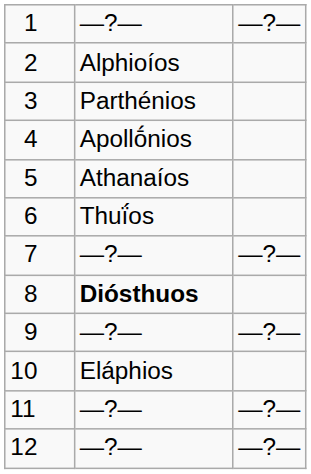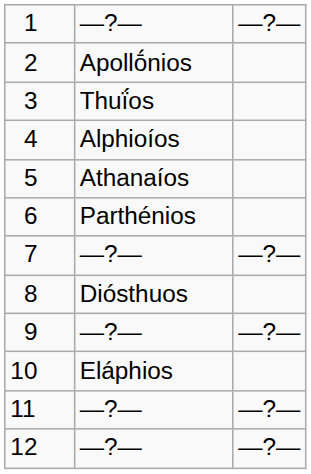(130, 62) Alphioíos -> (136, 62) Apollṓnios
(153, 100) Parthénios -> (117, 100) Thuḯos
(136, 139) Apollṓnios -> (130, 139) Alphioíos
(117, 216) Thuḯos -> (153, 216) Parthénios
(139, 293) bold -> (134, 293) normal
